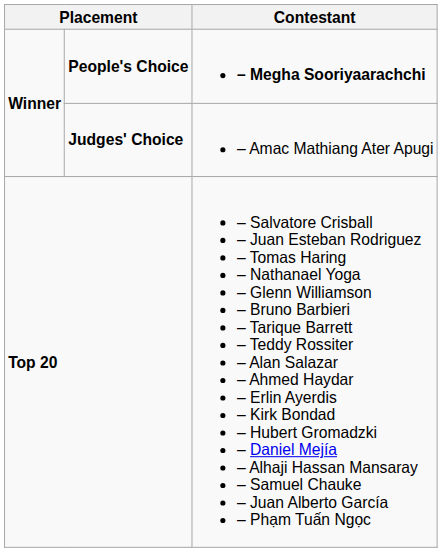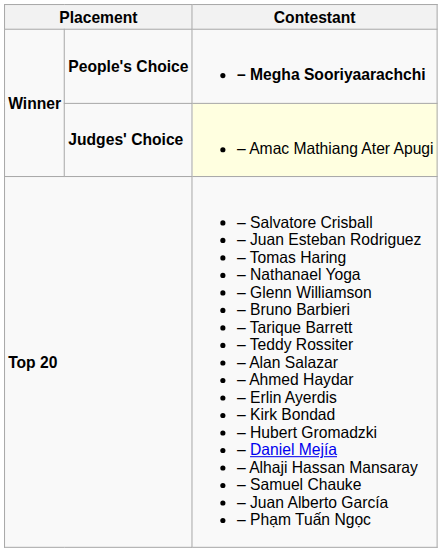(315, 149) no background -> (315, 149) lightyellow background
